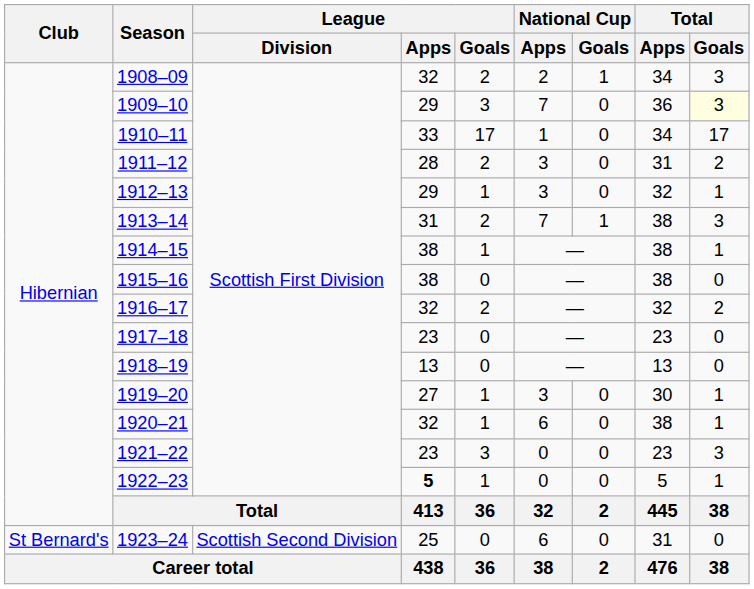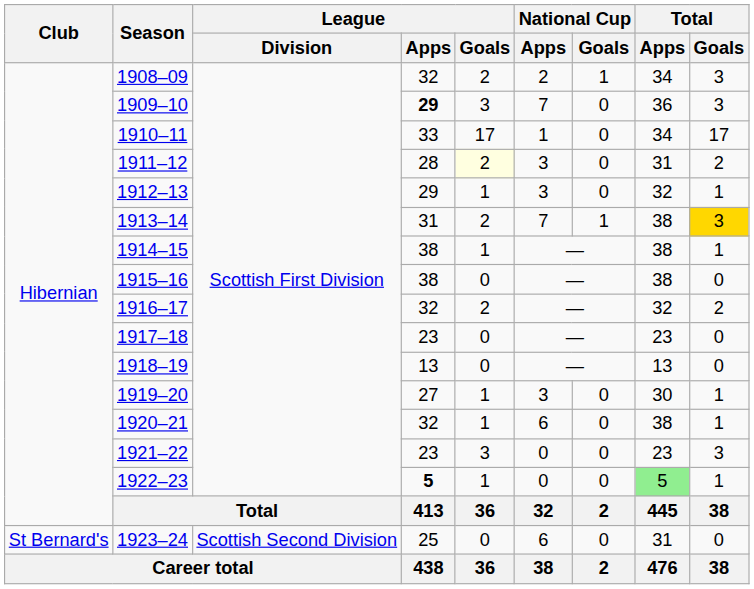(428, 105) normal -> (428, 105) bold
(719, 105) lightyellow background -> (719, 105) no background
(485, 163) no background -> (485, 163) lightyellow background
(719, 221) no background -> (719, 221) gold background
(662, 481) no background -> (662, 481) lightgreen background
